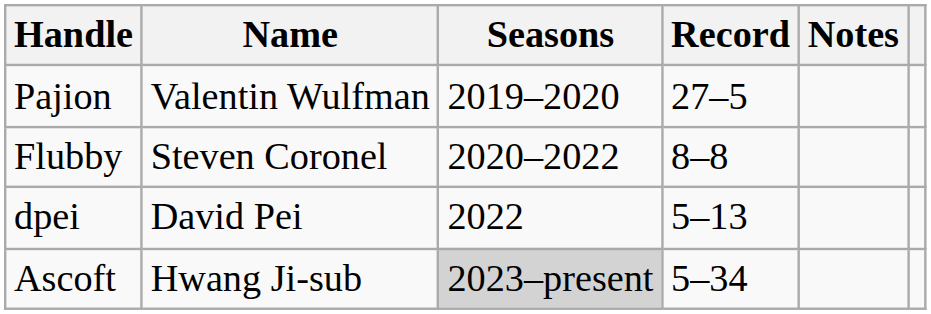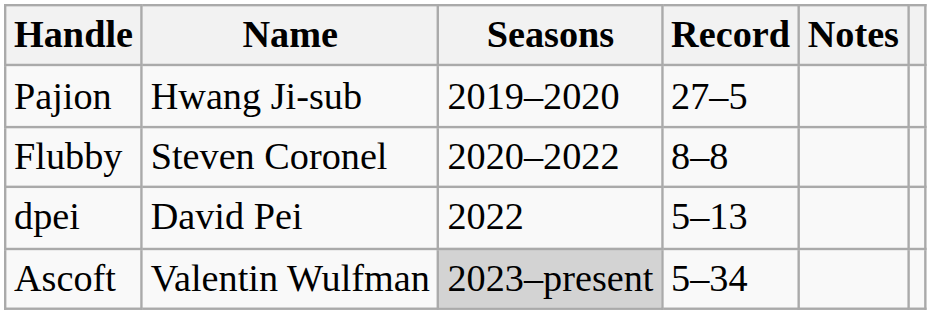(290, 95) Valentin Wulfman -> (256, 95) Hwang Ji-sub
(256, 277) Hwang Ji-sub -> (290, 277) Valentin Wulfman
